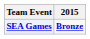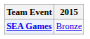(70, 26) bold -> (69, 26) normal
